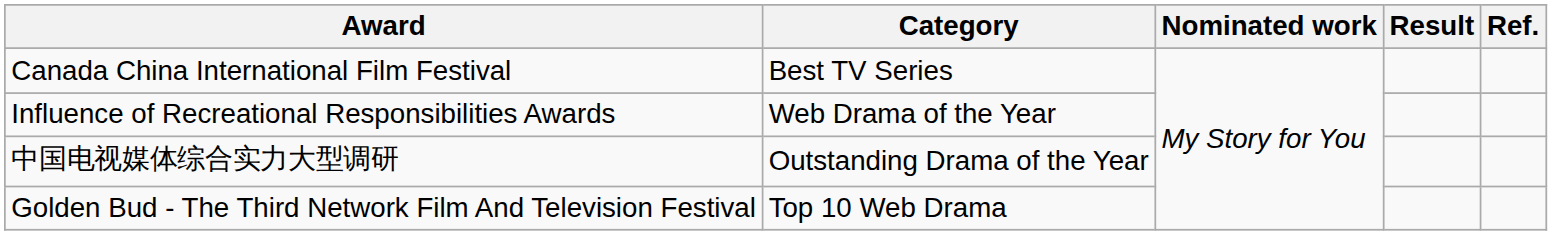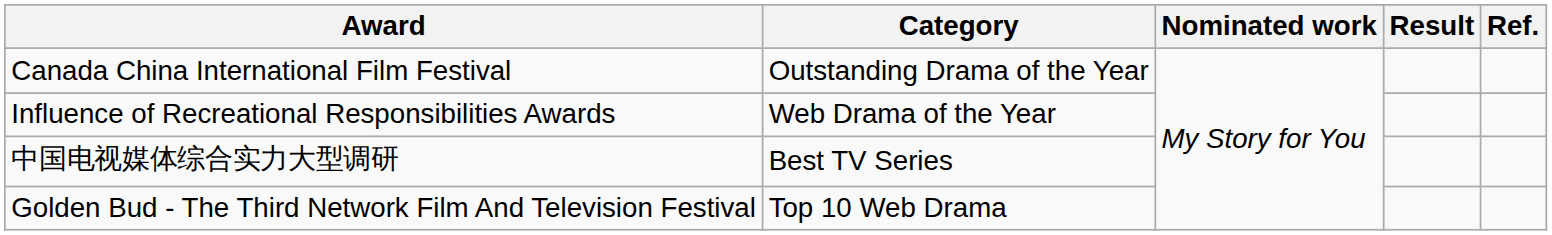(861, 70) Best TV Series -> (959, 70) Outstanding Drama of the Year
(959, 160) Outstanding Drama of the Year -> (861, 160) Best TV Series
